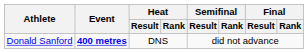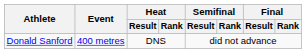(102, 41) bold -> (101, 41) normal
